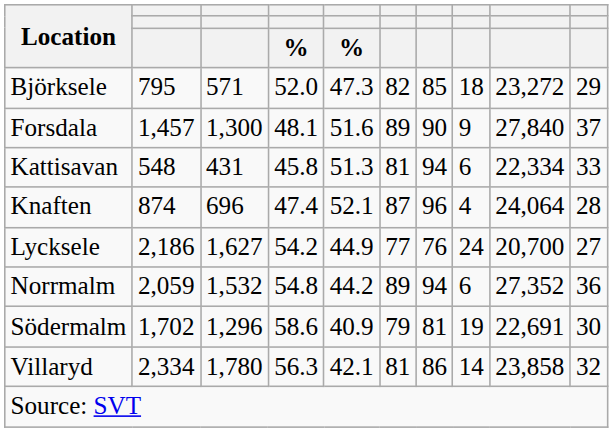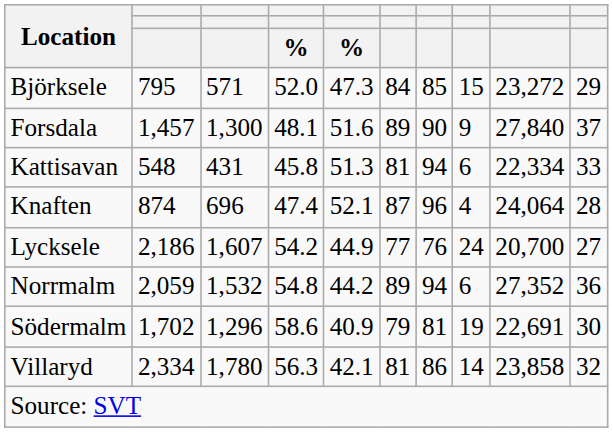(398, 87) 82 -> (398, 87) 84
(471, 87) 18 -> (471, 87) 15
(234, 246) 1,627 -> (234, 246) 1,607
